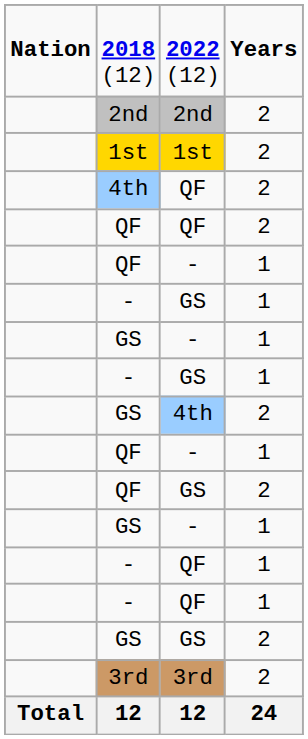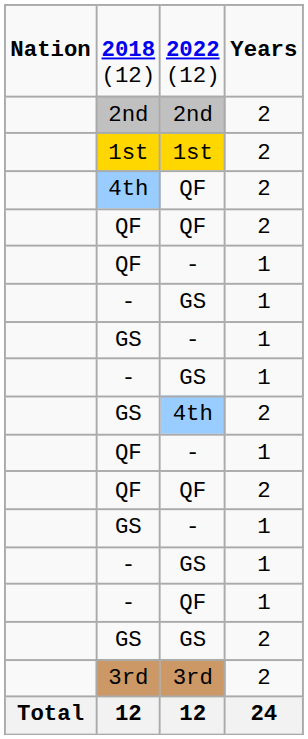(193, 490) GS -> (193, 490) QF
(193, 565) QF -> (193, 565) GS
